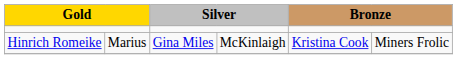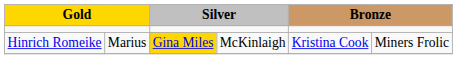(183, 43) no background -> (183, 43) gold background
